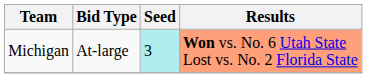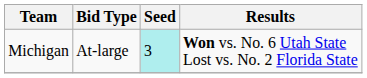(270, 51) lightsalmon background -> (270, 51) no background
